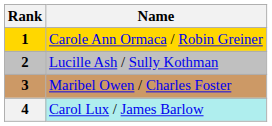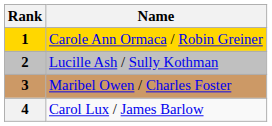(126, 109) paleturquoise background -> (126, 109) no background
